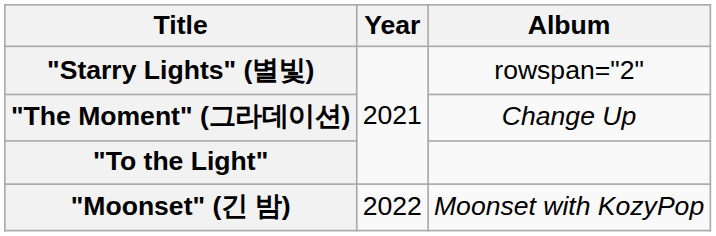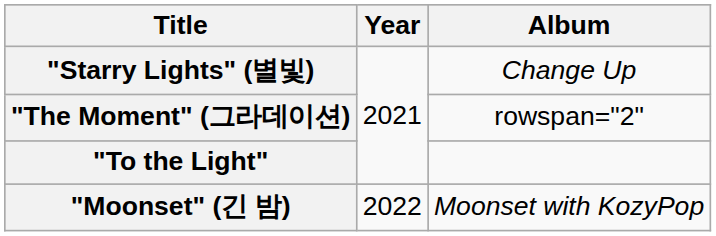(569, 70) rowspan="2" -> (569, 70) Change Up
(569, 117) Change Up -> (569, 117) rowspan="2"
